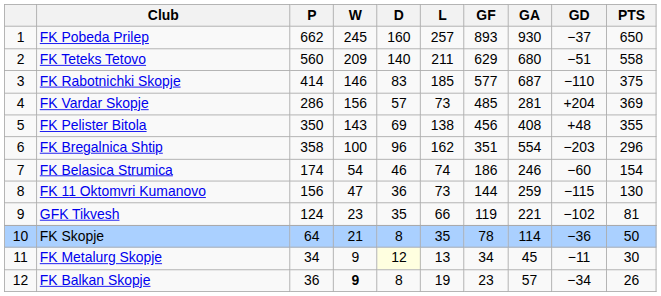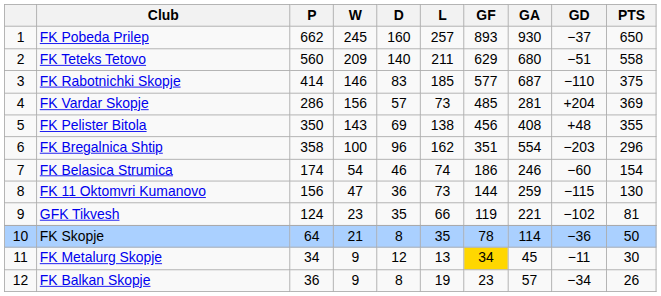(399, 258) lightyellow background -> (399, 258) no background
(486, 258) no background -> (486, 258) gold background
(355, 280) bold -> (355, 280) normal
